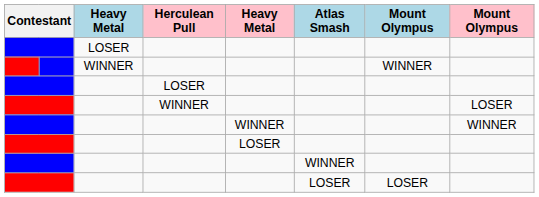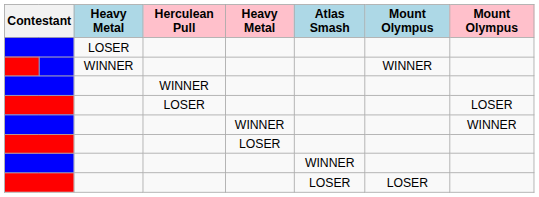(184, 86) LOSER -> (184, 86) WINNER
(184, 105) WINNER -> (184, 105) LOSER
